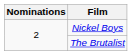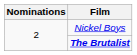(98, 43) normal -> (100, 43) bold
